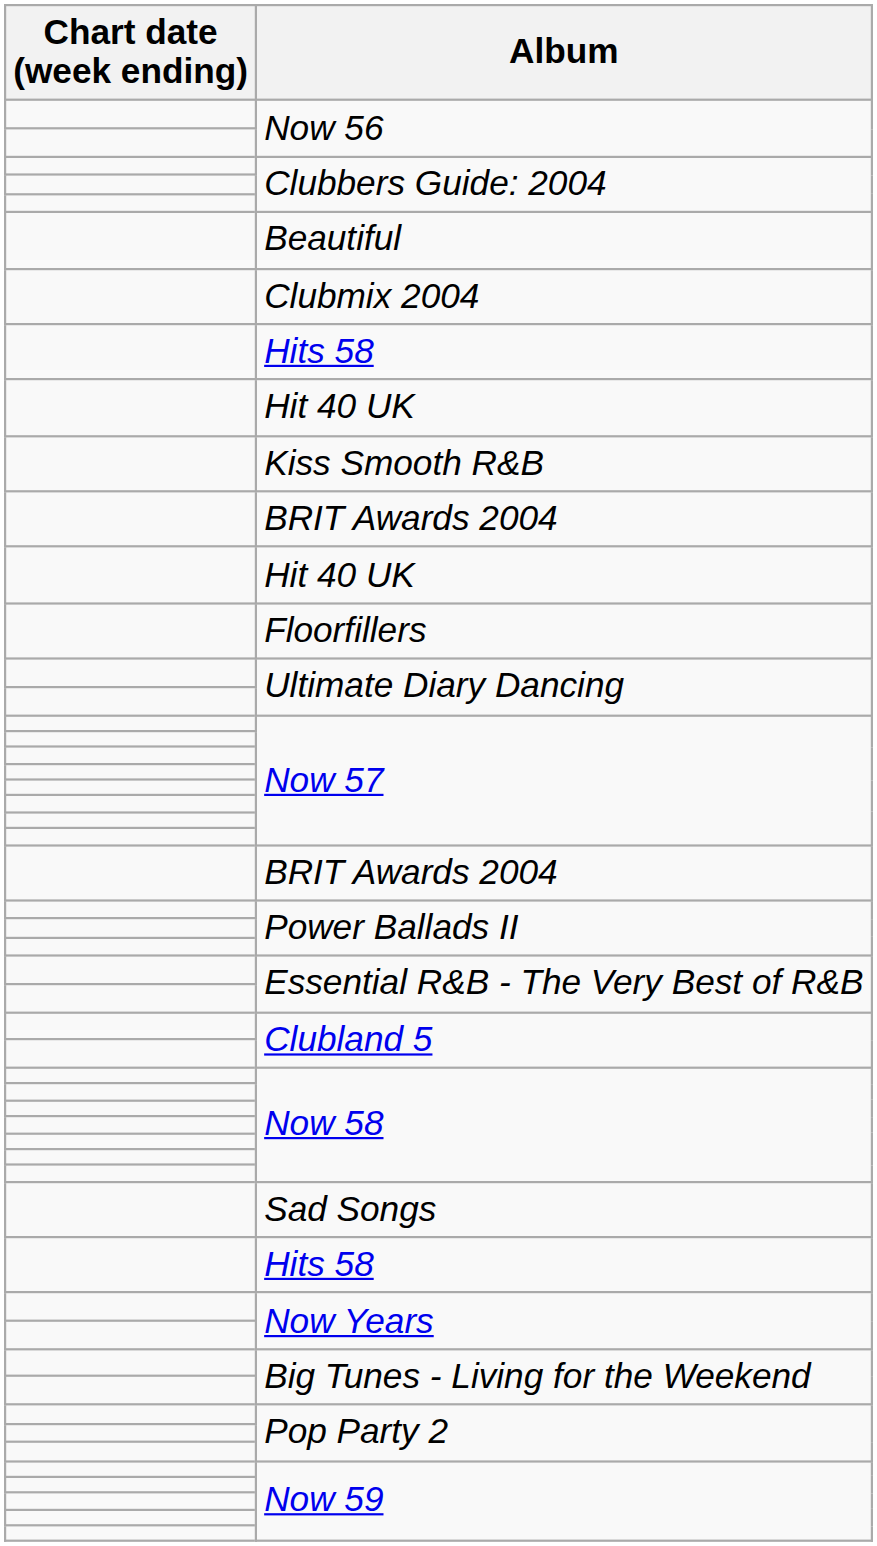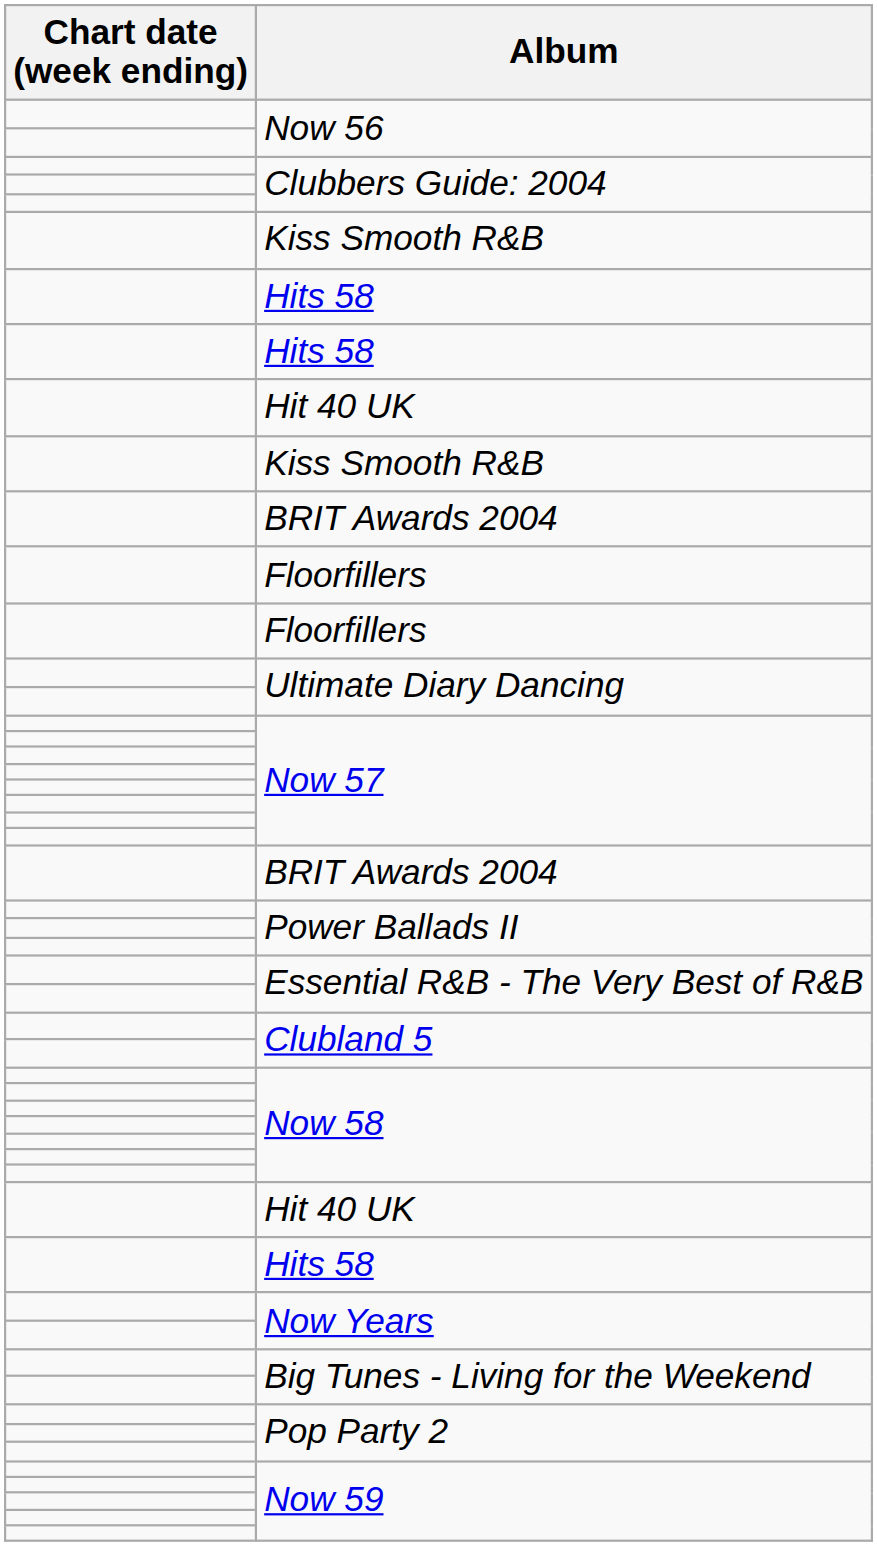(333, 239) Beautiful -> (404, 239) Kiss Smooth R&B
(372, 295) Clubmix 2004 -> (319, 295) Hits 58
(339, 574) Hit 40 UK -> (345, 574) Floorfillers
(350, 1208) Sad Songs -> (339, 1208) Hit 40 UK
